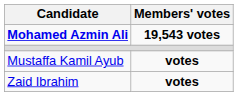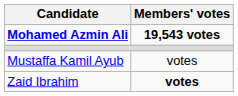(182, 61) bold -> (182, 61) normal
